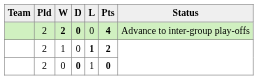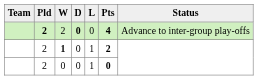(44, 31) normal -> (44, 31) bold
(63, 31) bold -> (63, 31) normal
(63, 48) normal -> (63, 48) bold
(92, 48) bold -> (92, 48) normal
(78, 66) bold -> (78, 66) normal
